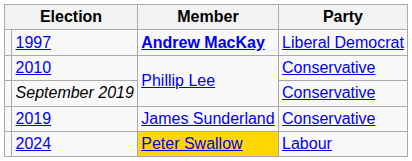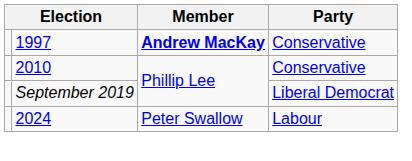(343, 42) Liberal Democrat -> (319, 42) Conservative
(329, 93) Conservative -> (333, 93) Liberal Democrat
- row: (33, 118)
(192, 144) gold background -> (192, 118) no background
